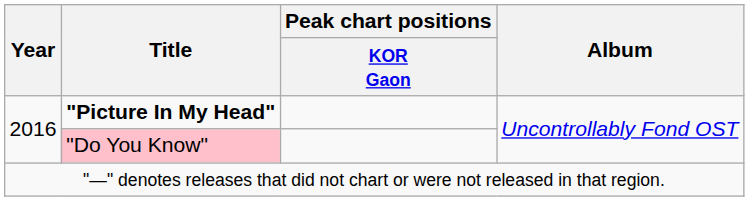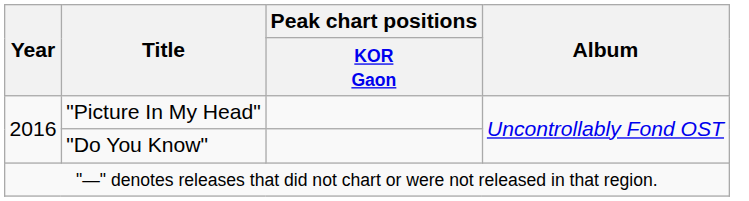(171, 111) bold -> (164, 111) normal
(137, 145) pink background -> (137, 145) no background
